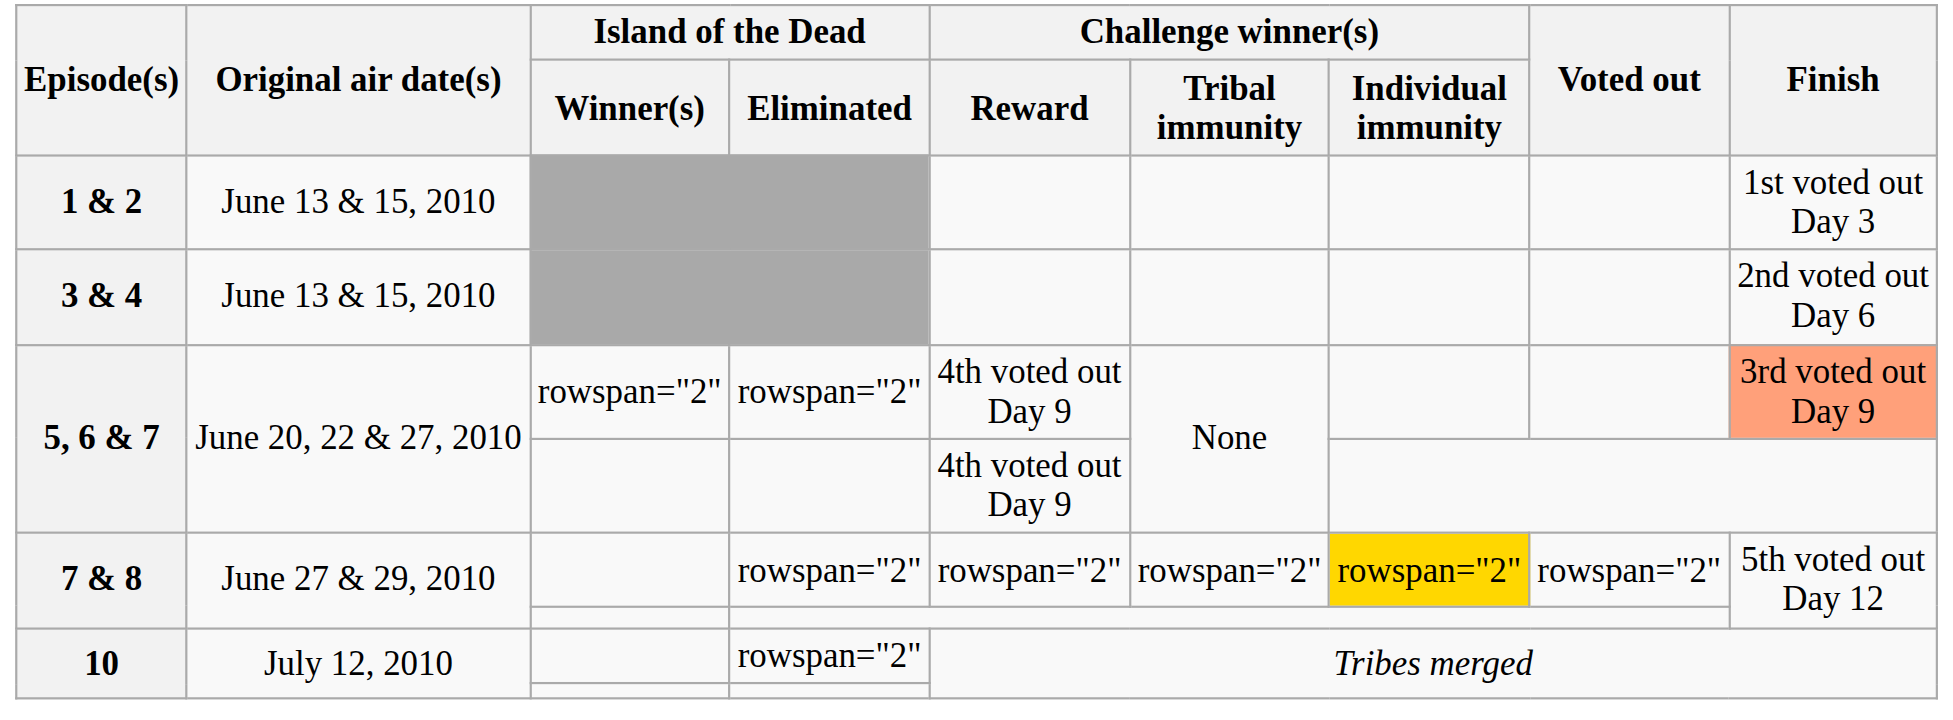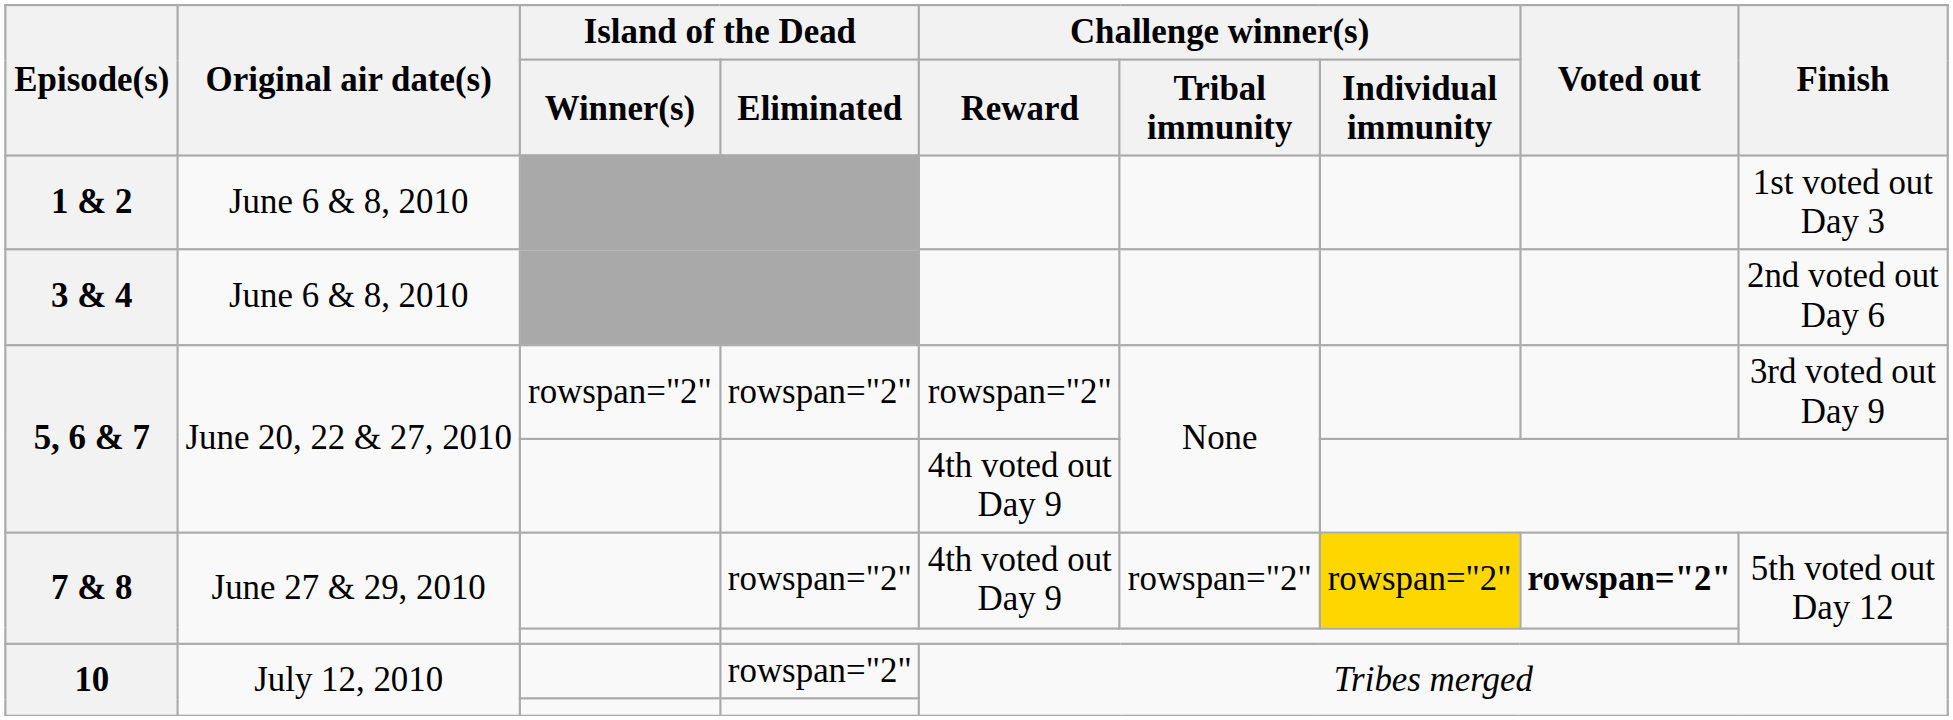(358, 201) June 13 & 15, 2010 -> (349, 201) June 6 & 8, 2010
(358, 296) June 13 & 15, 2010 -> (349, 296) June 6 & 8, 2010
(1030, 390) 4th voted out Day 9 -> (1020, 390) rowspan="2"
(1833, 390) lightsalmon background -> (1843, 390) no background
(1030, 569) rowspan="2" -> (1020, 579) 4th voted out Day 9
(1629, 569) normal -> (1629, 579) bold
